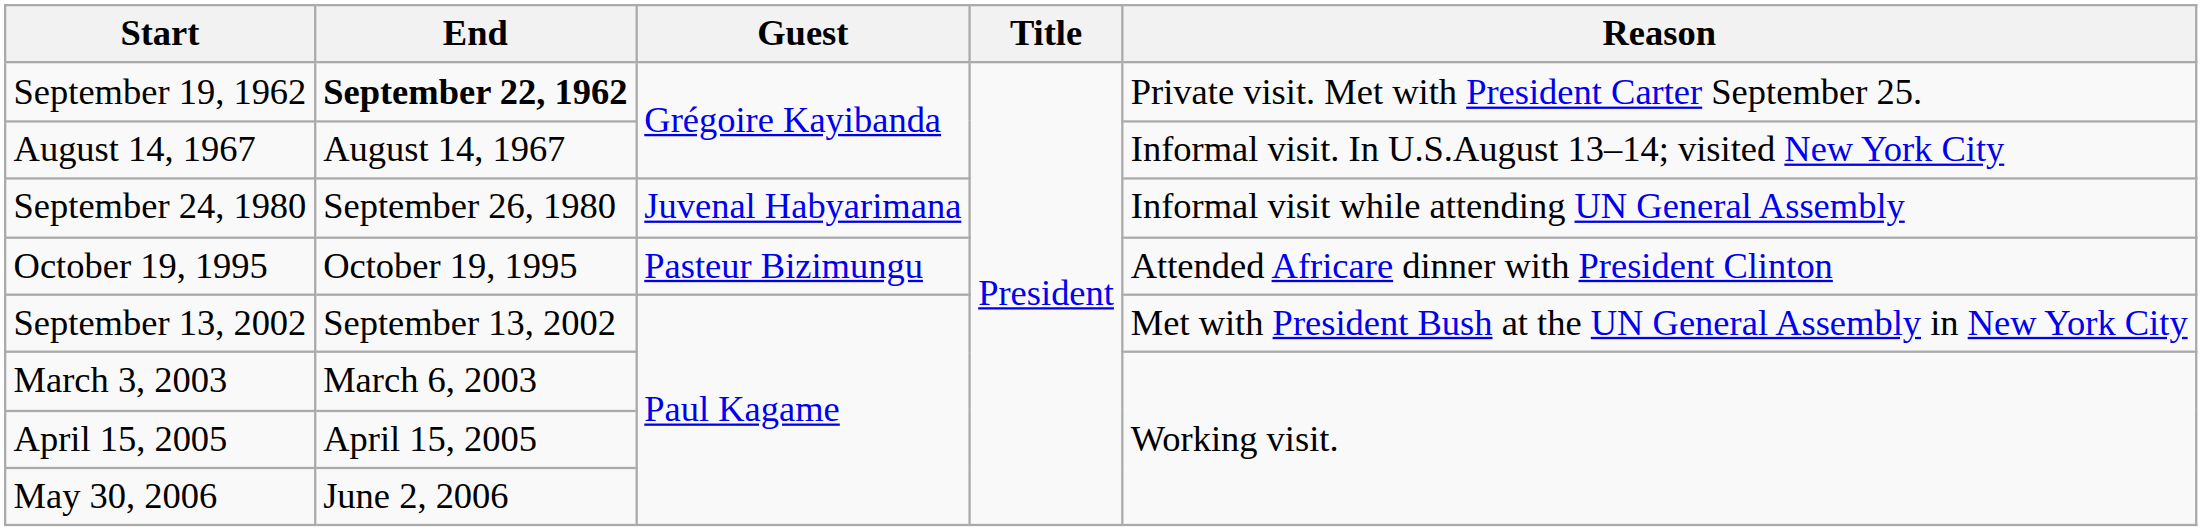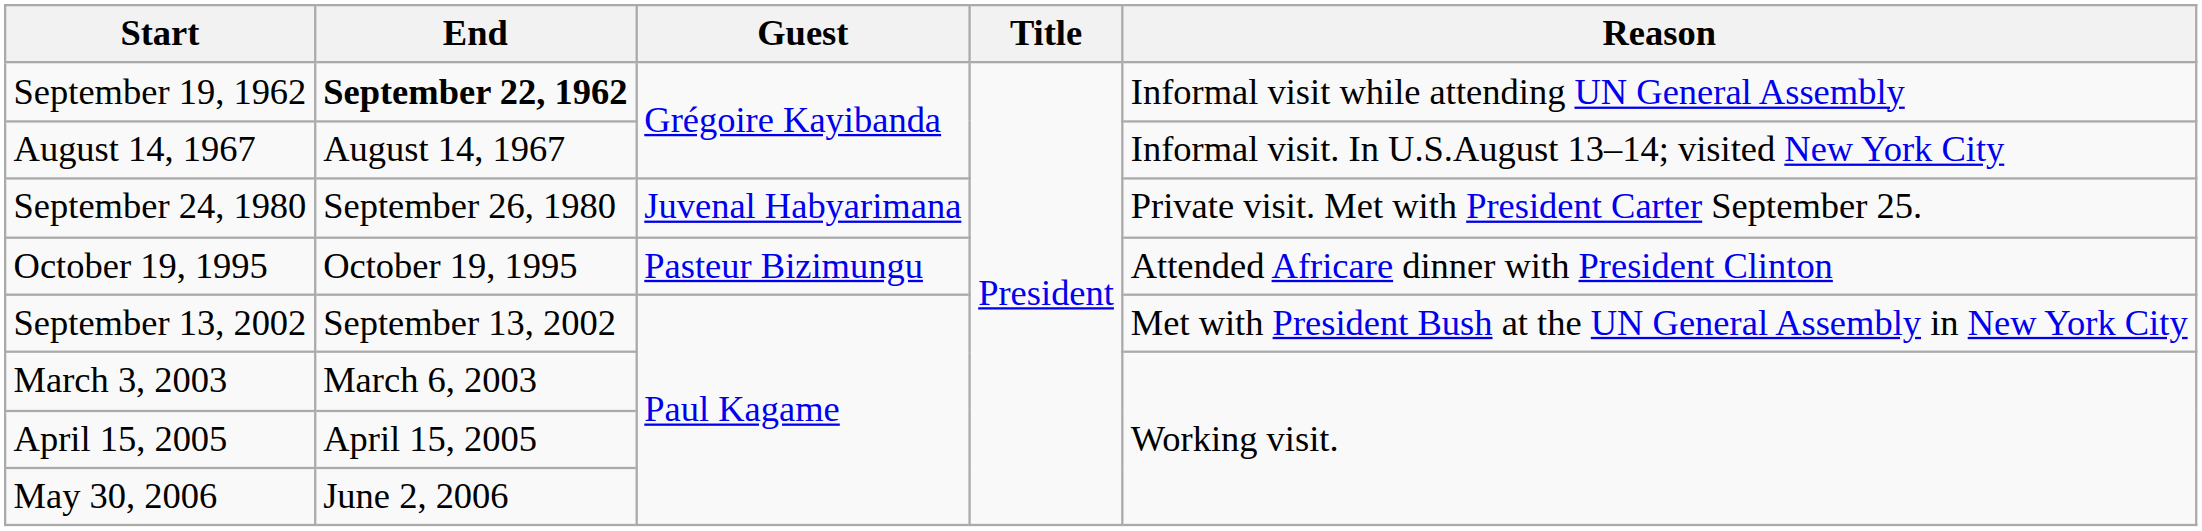(1526, 91) Private visit. Met with President Carter September 25. -> (1518, 91) Informal visit while attending UN General Assembly
(1518, 206) Informal visit while attending UN General Assembly -> (1526, 206) Private visit. Met with President Carter September 25.
